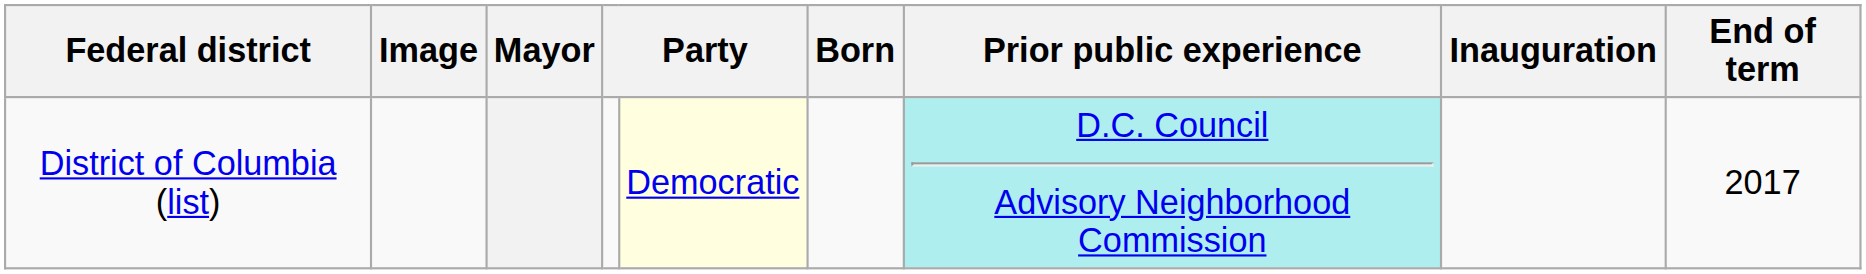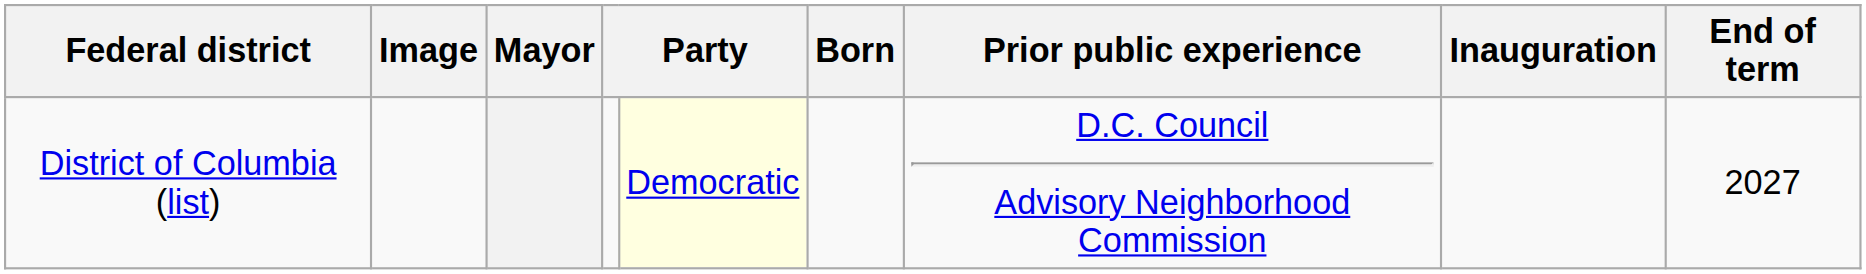(1172, 182) paleturquoise background -> (1172, 182) no background
(1763, 182) 2017 -> (1763, 182) 2027
